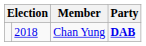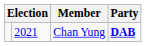(26, 32) 2018 -> (26, 32) 2021
